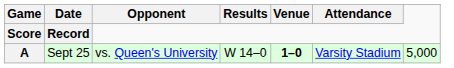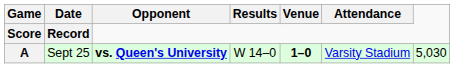(156, 53) normal -> (161, 53) bold
(422, 53) 5,000 -> (431, 53) 5,030
